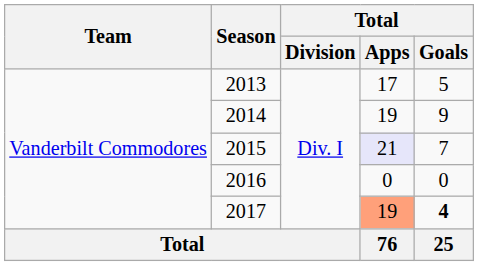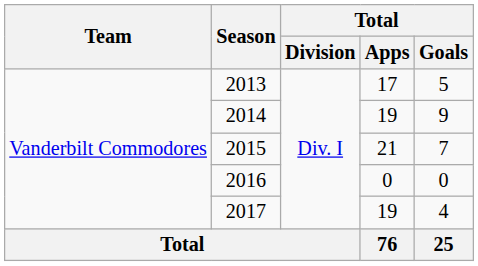(387, 148) lavender background -> (387, 148) no background
(387, 212) lightsalmon background -> (387, 212) no background
(444, 212) bold -> (444, 212) normal
